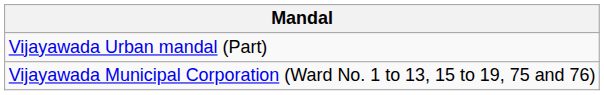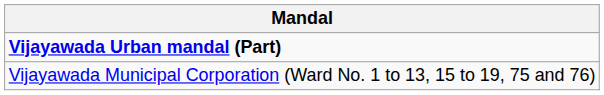(138, 47) normal -> (145, 47) bold
